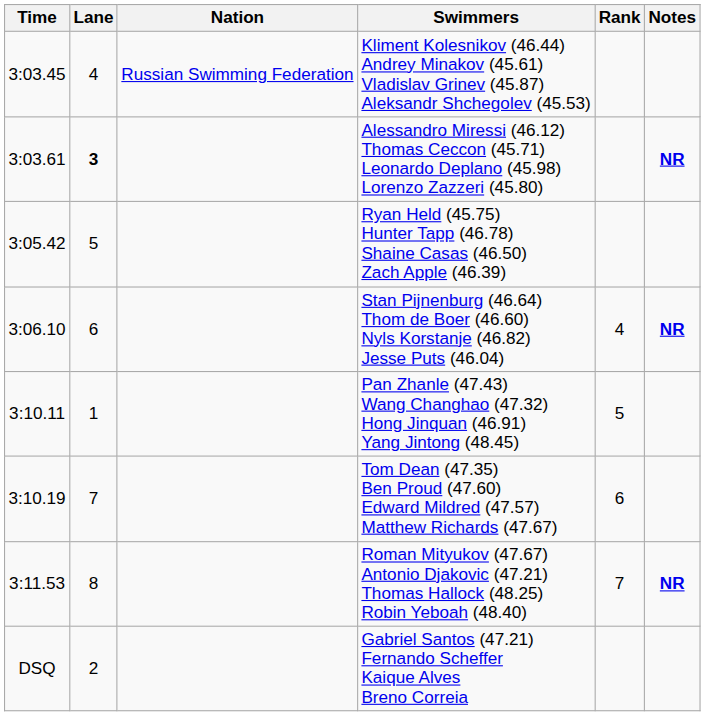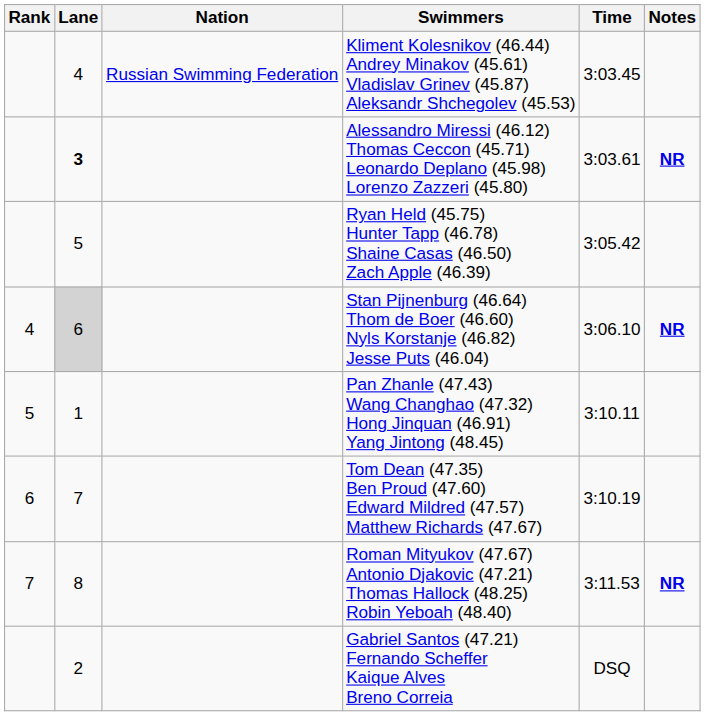columns swapped: (620, 18) <-> (37, 18)
(93, 328) no background -> (78, 328) lightgrey background
